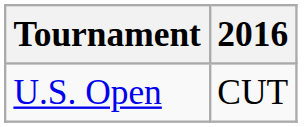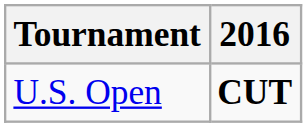(253, 92) normal -> (255, 92) bold
